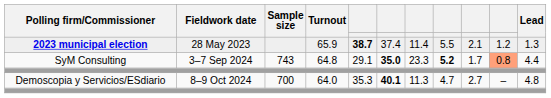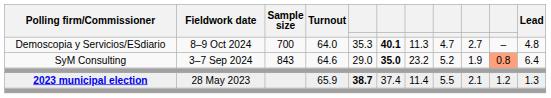rows swapped: (90, 80) <-> (90, 45)
(286, 60) 743 -> (286, 60) 843
(327, 60) 64.8 -> (327, 60) 64.6
(362, 60) 29.1 -> (362, 60) 29.0
(419, 60) 23.3 -> (419, 60) 23.2
(447, 60) bold -> (447, 60) normal
(475, 60) 1.7 -> (475, 60) 1.9
(532, 60) 4.4 -> (532, 60) 6.4
